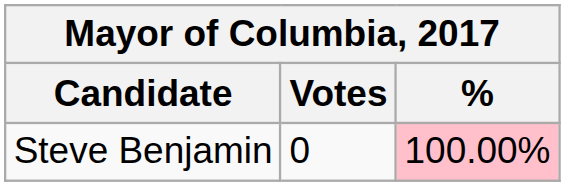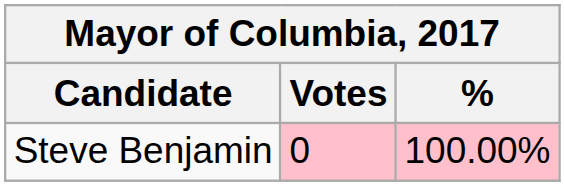(300, 151) no background -> (300, 151) pink background
